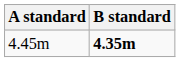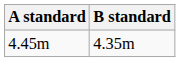(114, 43) bold -> (114, 43) normal
